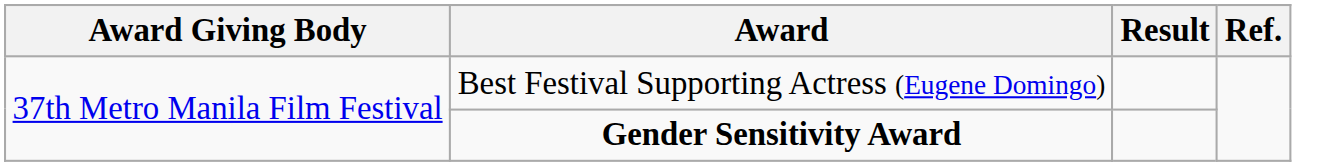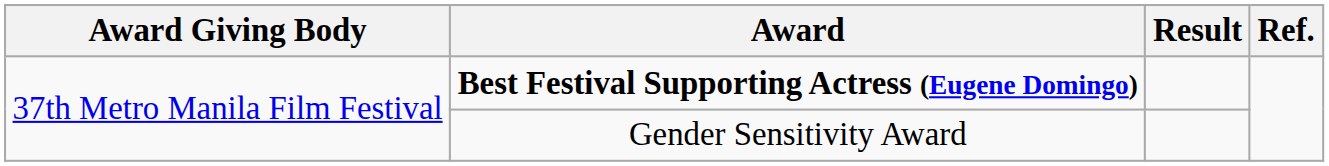(782, 82) normal -> (798, 82) bold
(782, 134) bold -> (798, 134) normal
